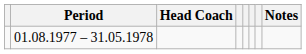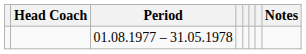columns swapped: (196, 15) <-> (84, 15)
